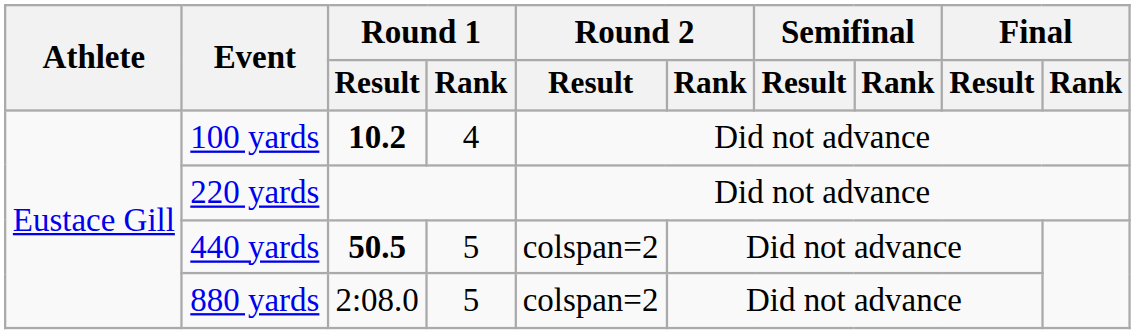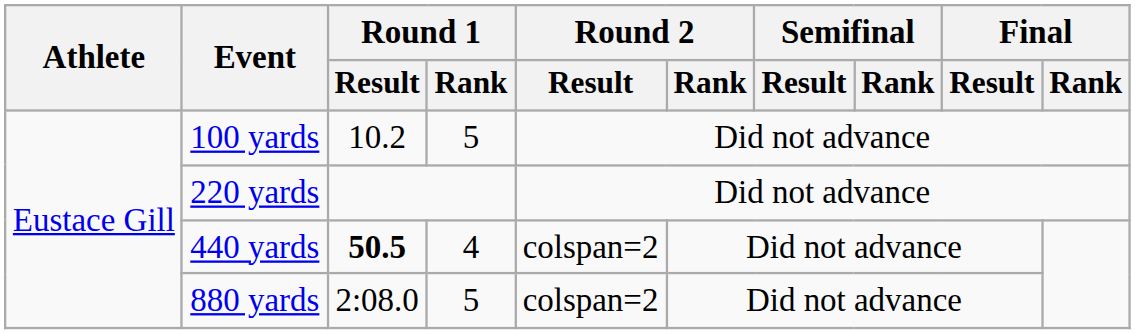(377, 137) bold -> (377, 137) normal
(471, 137) 4 -> (471, 137) 5
(471, 246) 5 -> (471, 246) 4
